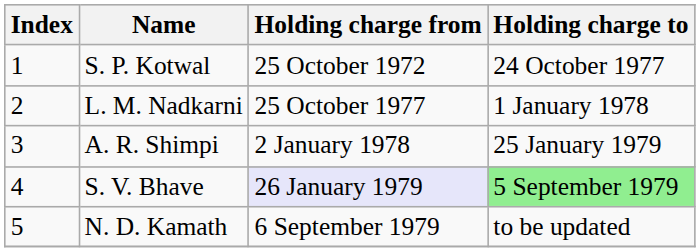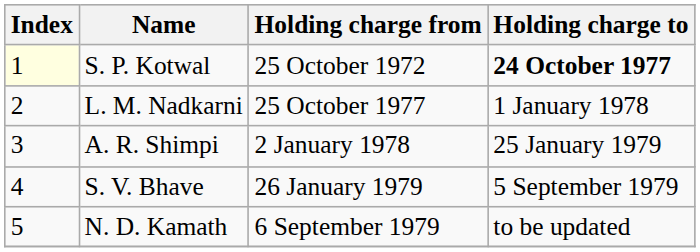(17, 65) no background -> (17, 65) lightyellow background
(579, 65) normal -> (582, 65) bold
(339, 186) lavender background -> (339, 186) no background
(586, 186) lightgreen background -> (586, 186) no background
